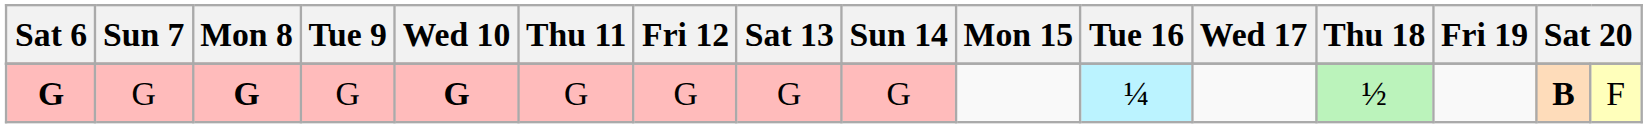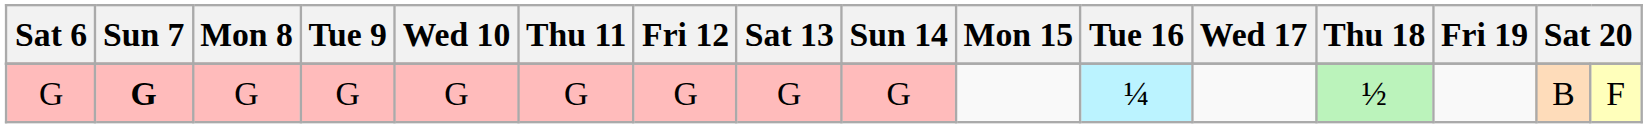(51, 92) bold -> (51, 92) normal
(144, 92) normal -> (144, 92) bold
(247, 92) bold -> (246, 92) normal
(457, 92) bold -> (456, 92) normal
(1563, 92) bold -> (1563, 92) normal
